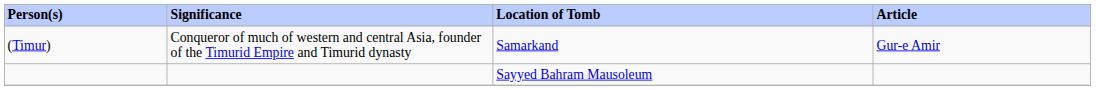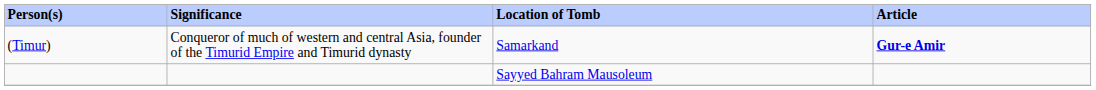(908, 44) normal -> (911, 44) bold
